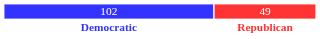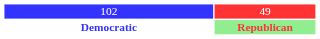(265, 27) no background -> (265, 27) lightgreen background
